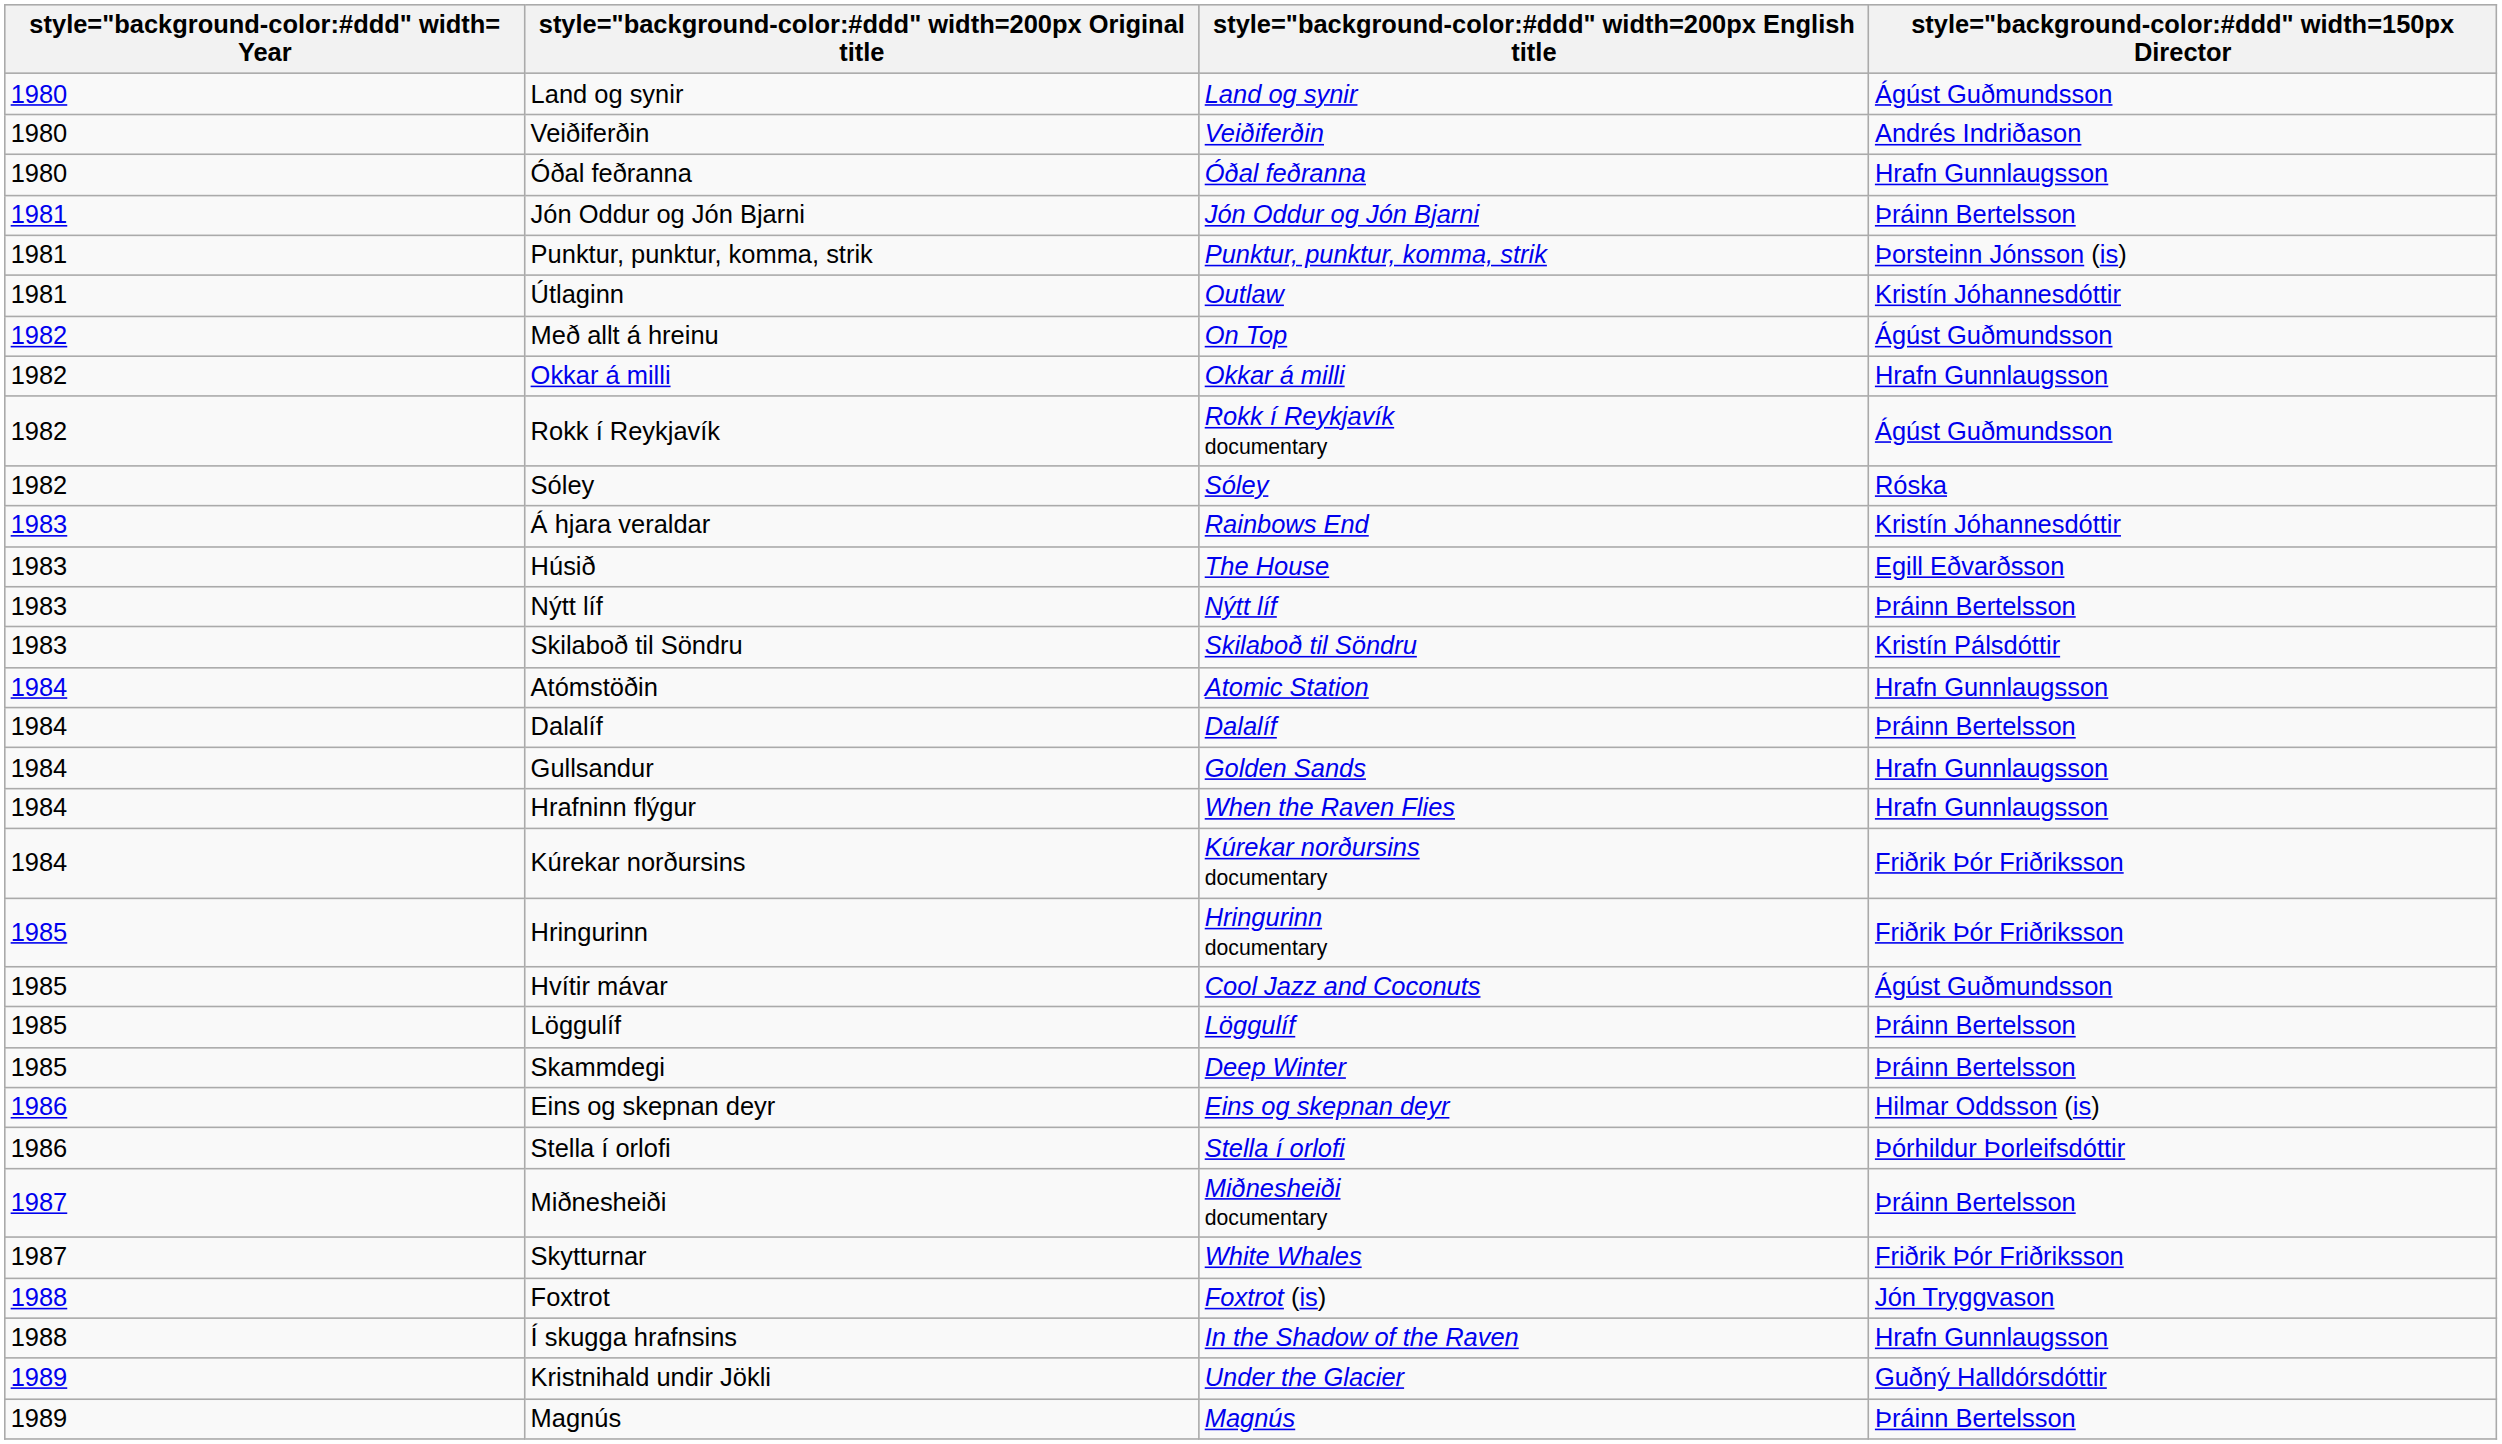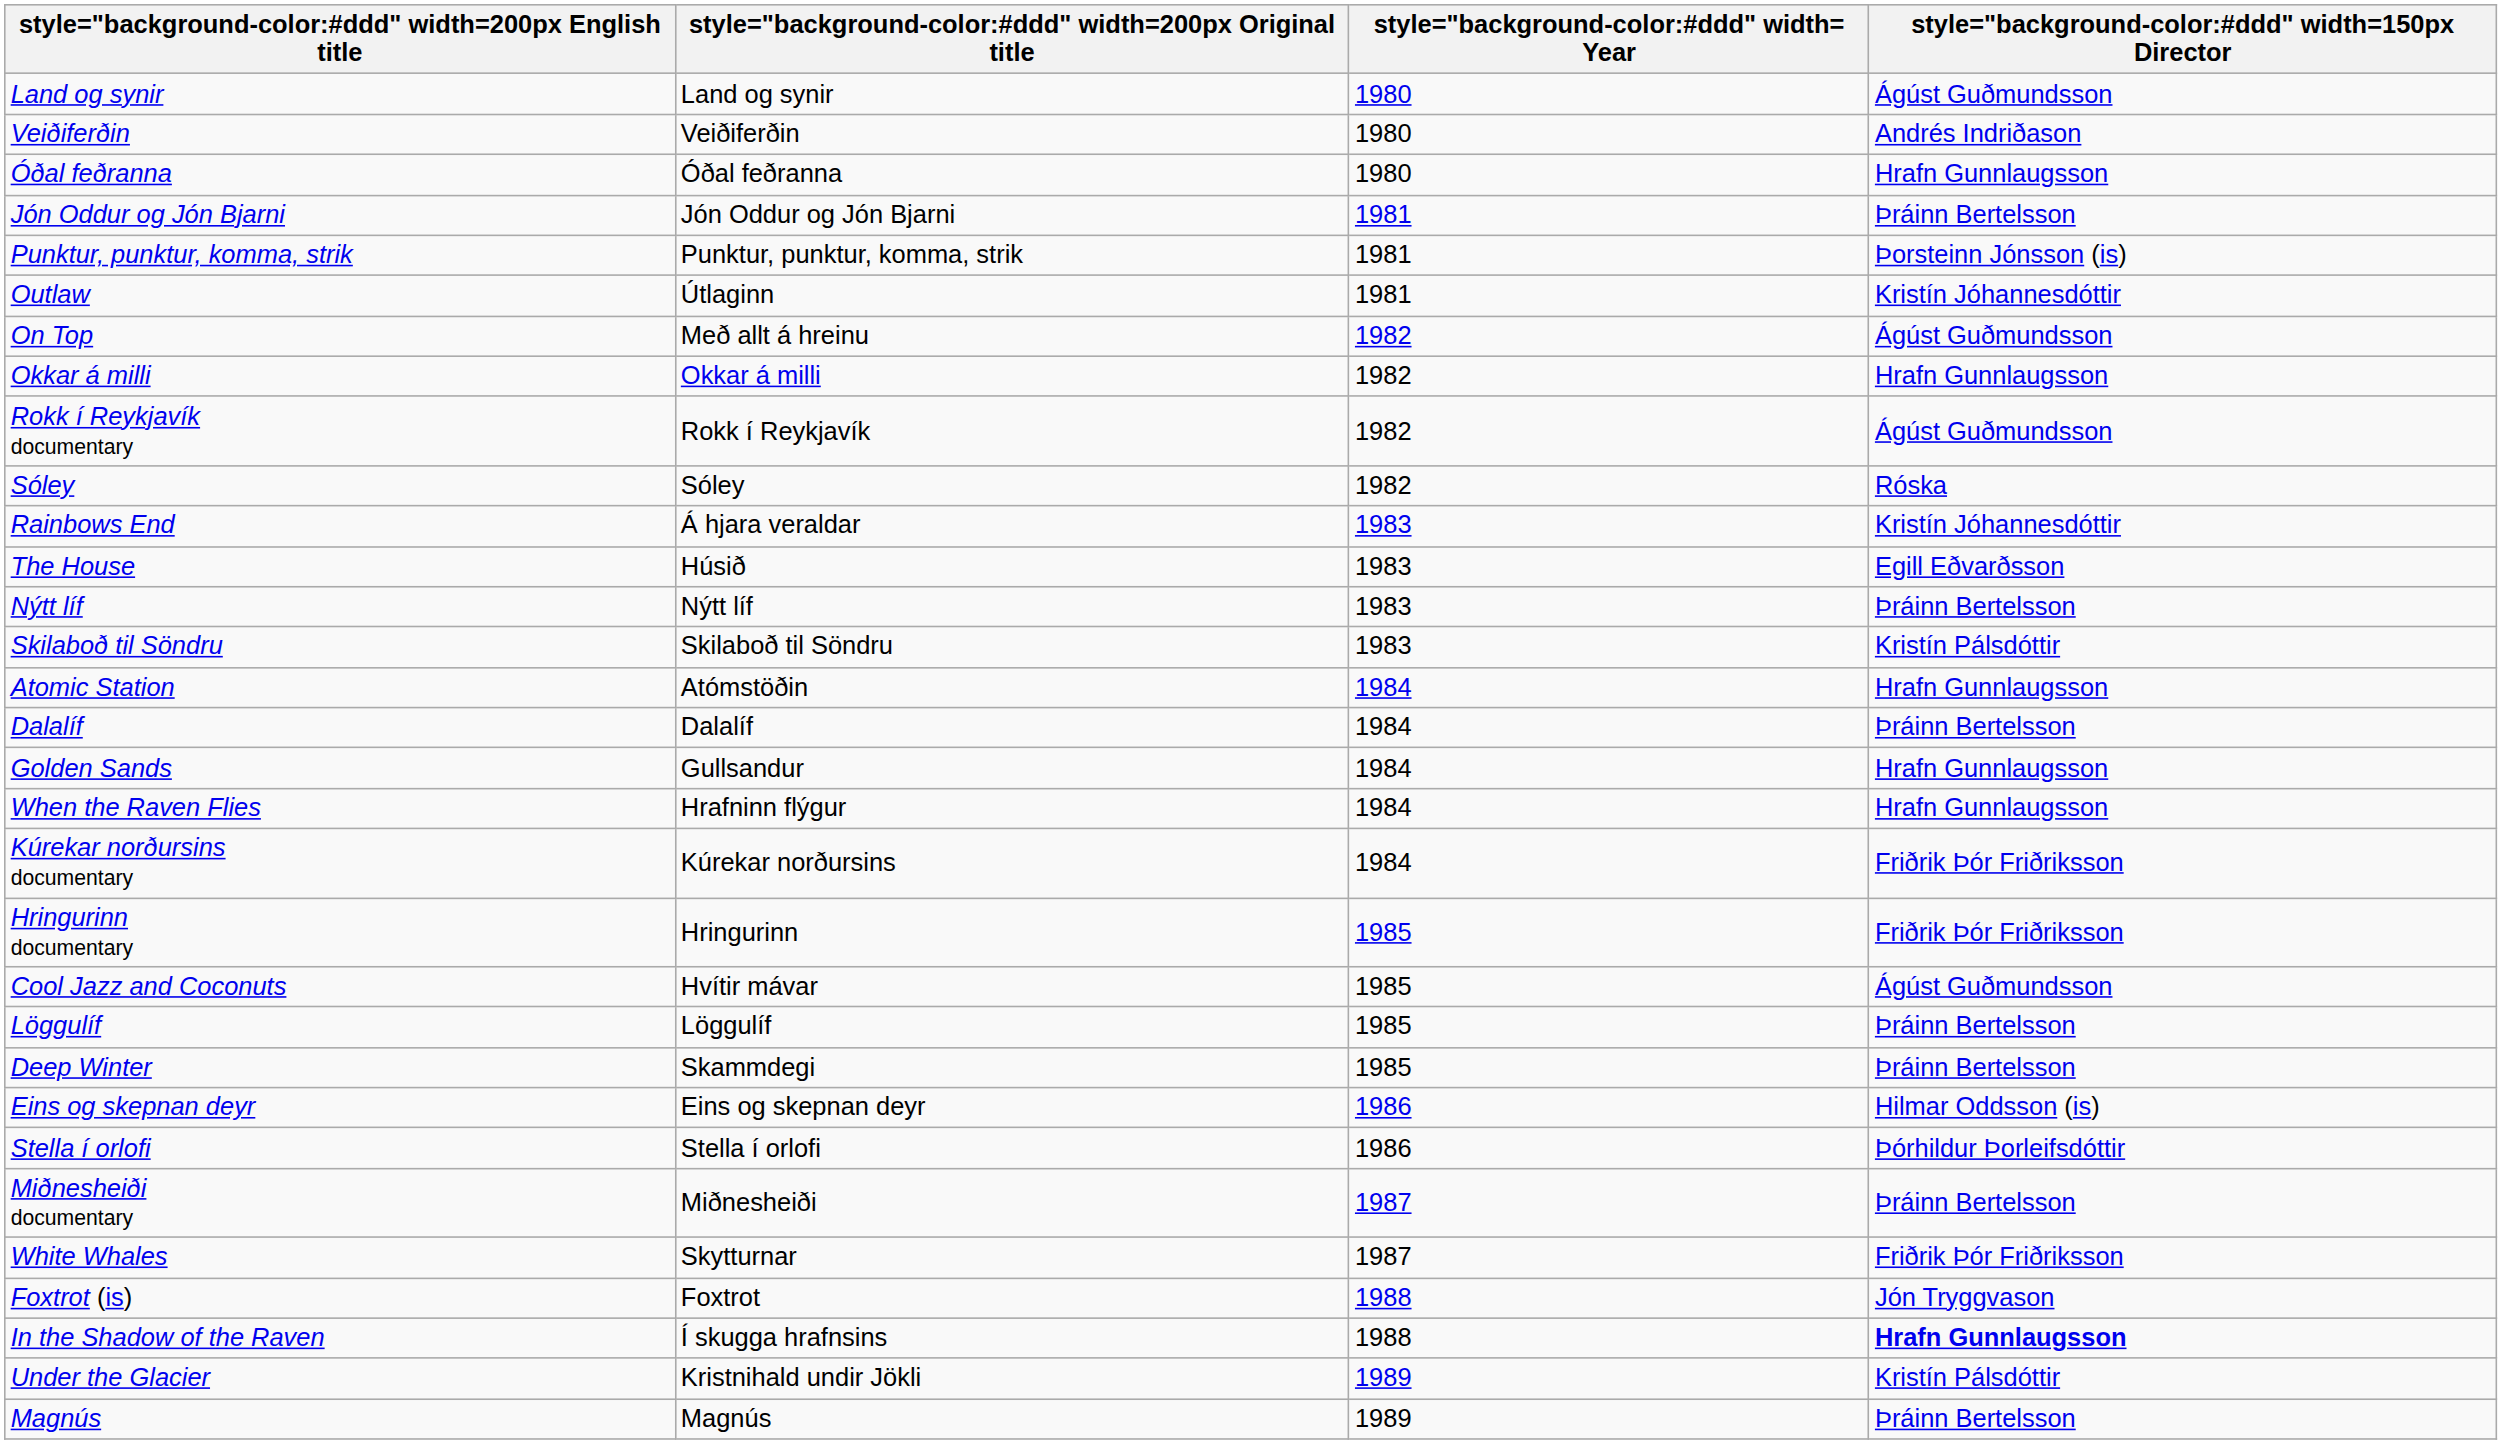columns swapped: (265, 38) <-> (1534, 38)
(1992, 1337) normal -> (2001, 1337) bold
(1991, 1378) Guðný Halldórsdóttir -> (1968, 1378) Kristín Pálsdóttir
